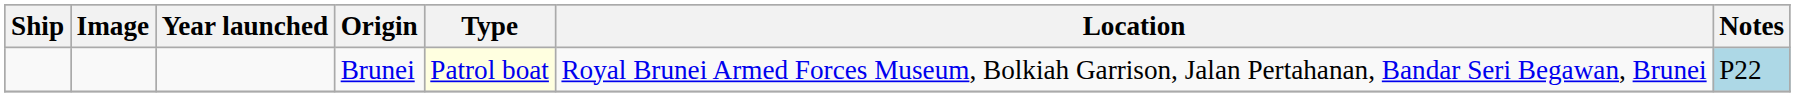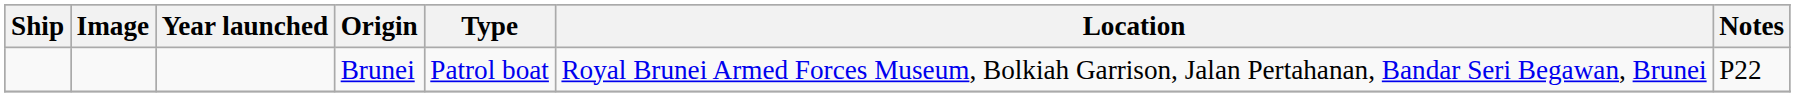(490, 69) lightyellow background -> (490, 69) no background
(1740, 69) lightblue background -> (1740, 69) no background
